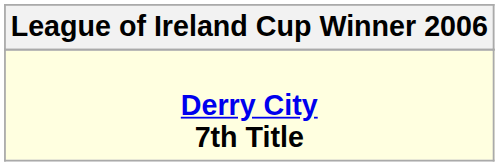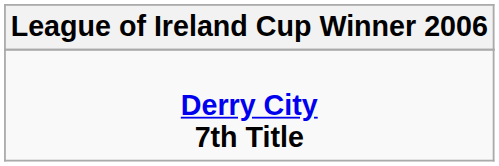(249, 120) lightyellow background -> (249, 120) no background
